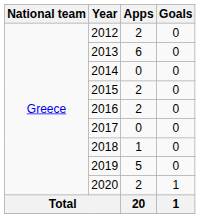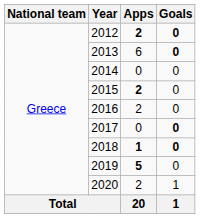(139, 33) normal -> (139, 33) bold
(176, 33) normal -> (176, 33) bold
(176, 52) normal -> (176, 52) bold
(139, 90) normal -> (139, 90) bold
(176, 128) normal -> (176, 128) bold
(139, 147) normal -> (139, 147) bold
(176, 147) normal -> (176, 147) bold
(139, 166) normal -> (139, 166) bold
